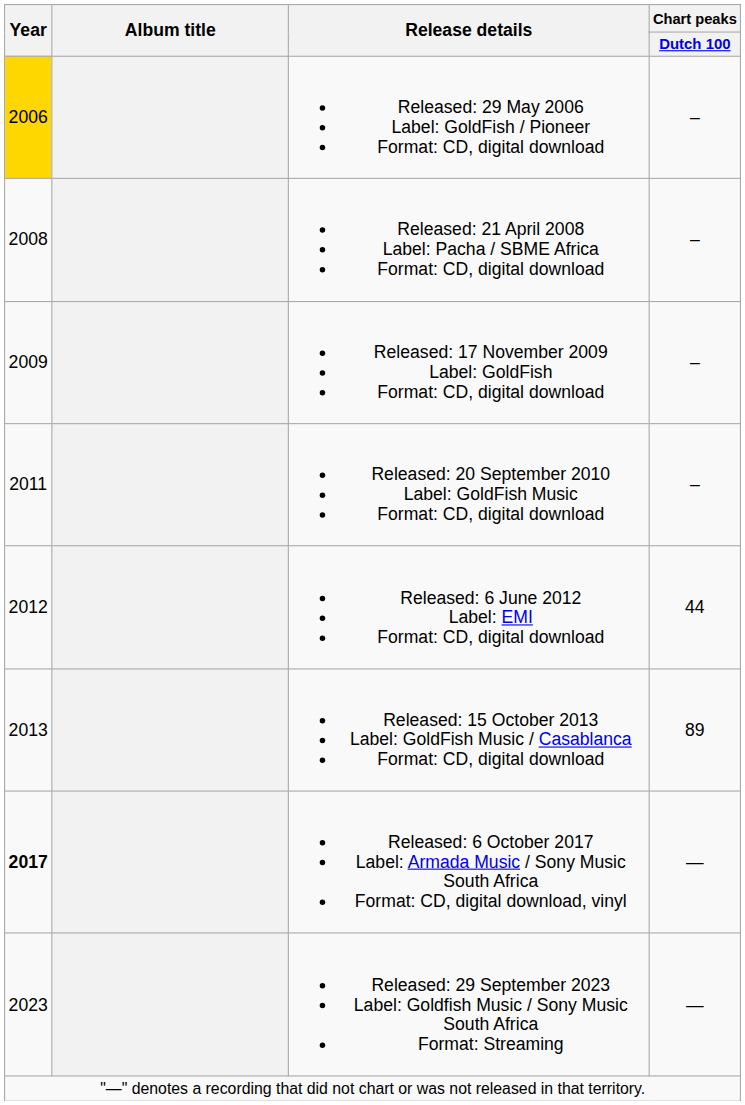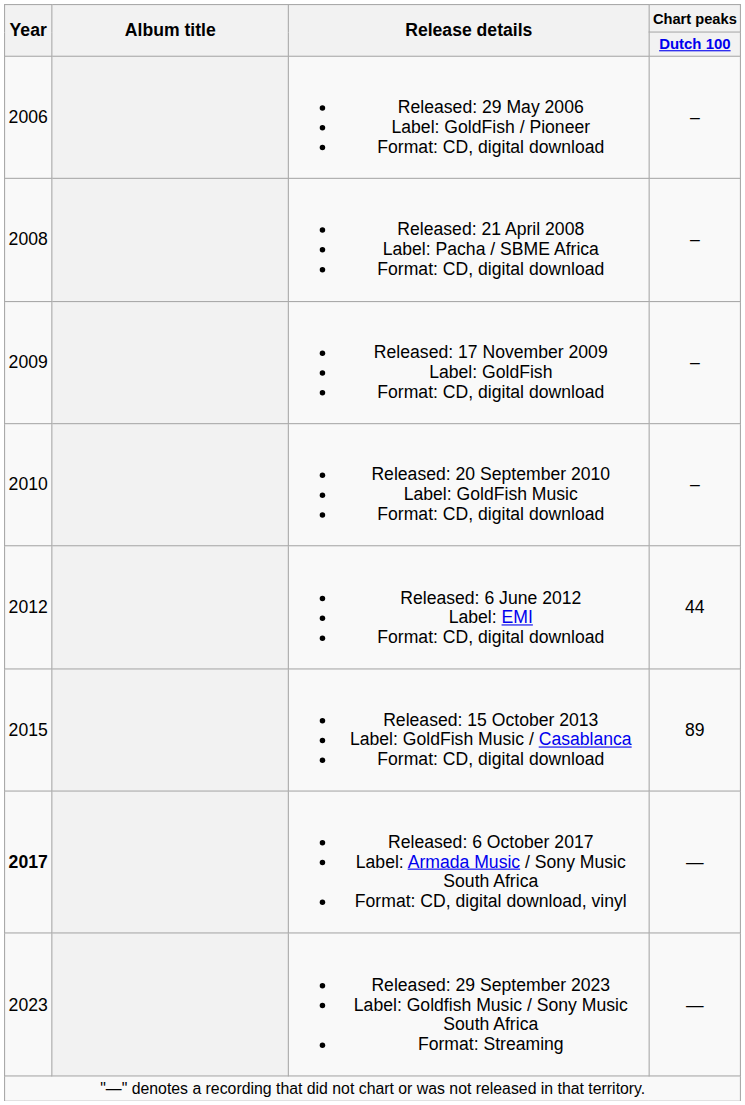(28, 117) gold background -> (28, 117) no background
(28, 484) 2011 -> (28, 484) 2010
(28, 729) 2013 -> (28, 729) 2015
